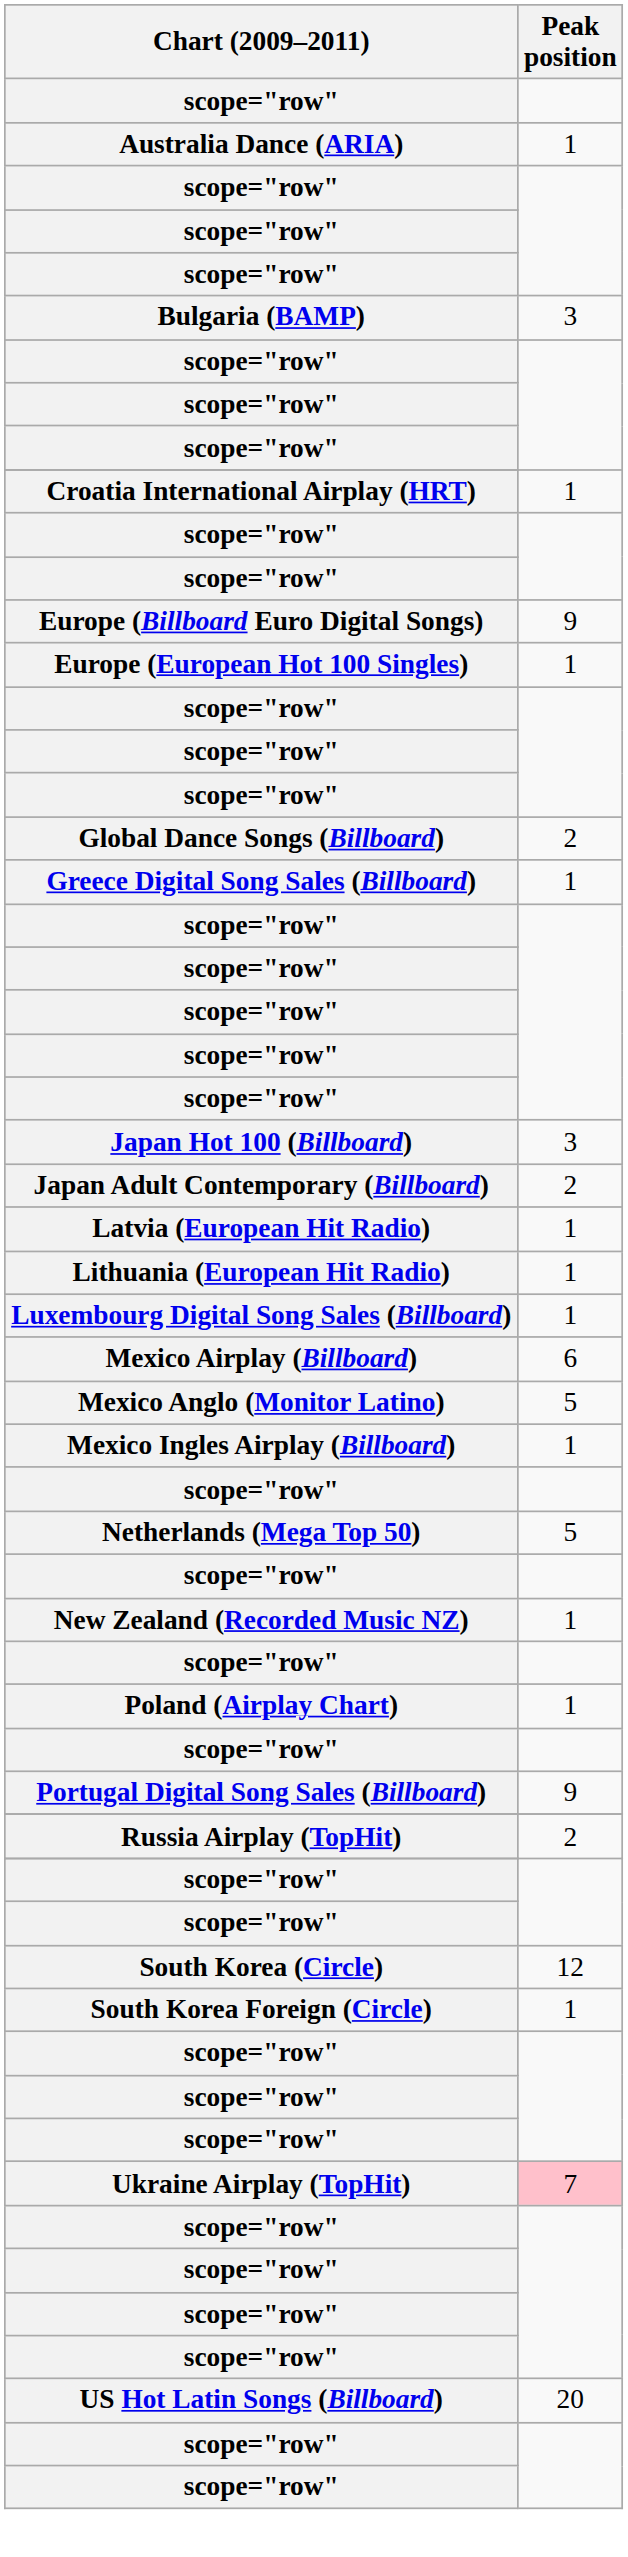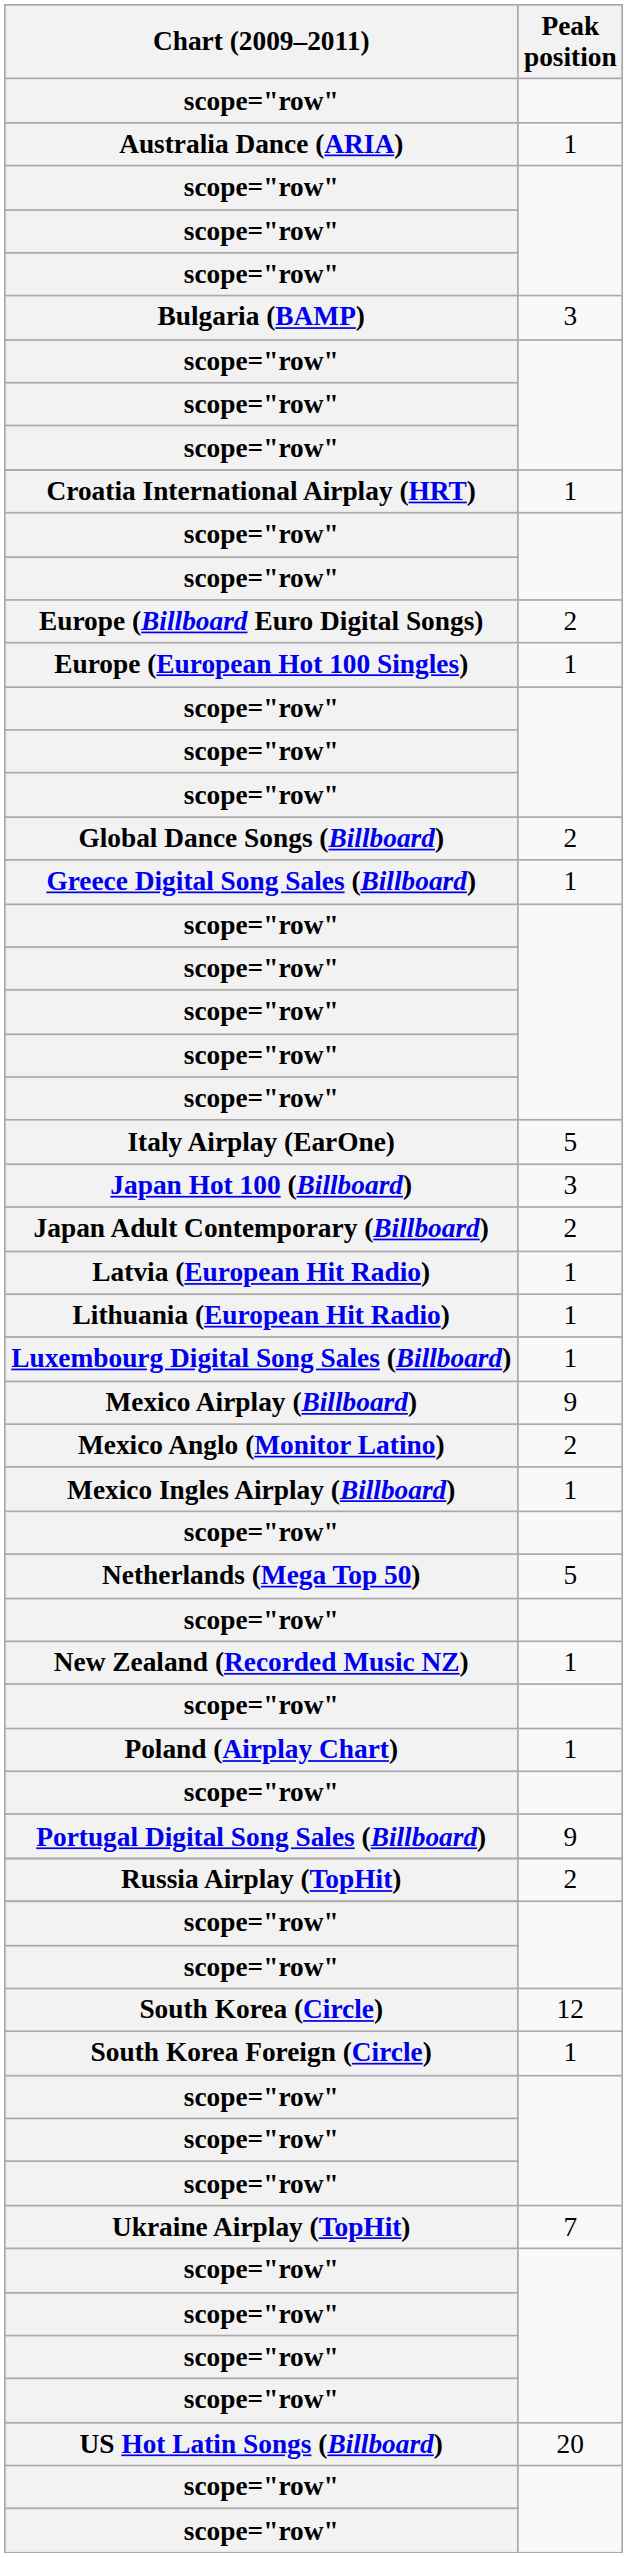(570, 621) 9 -> (570, 621) 2
+ row: (261, 1141)
(570, 1358) 6 -> (570, 1402) 9
(570, 1402) 5 -> (570, 1445) 2
(570, 2183) pink background -> (570, 2226) no background
